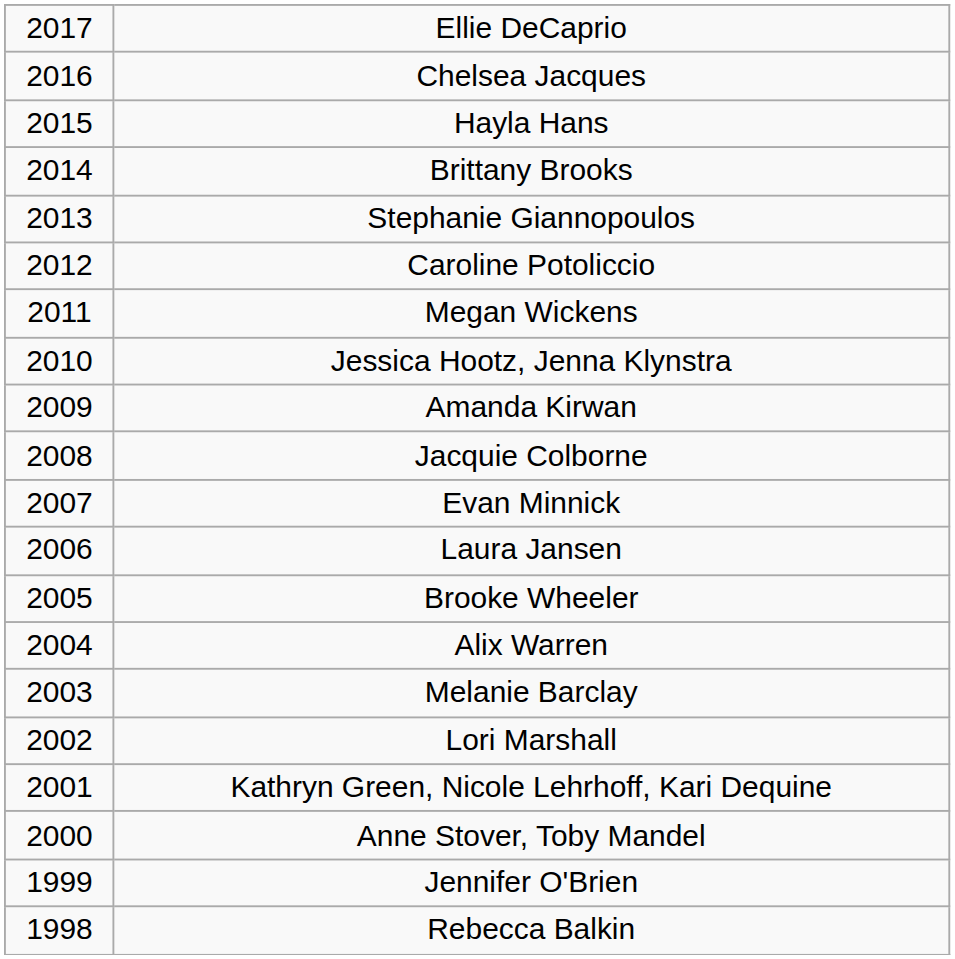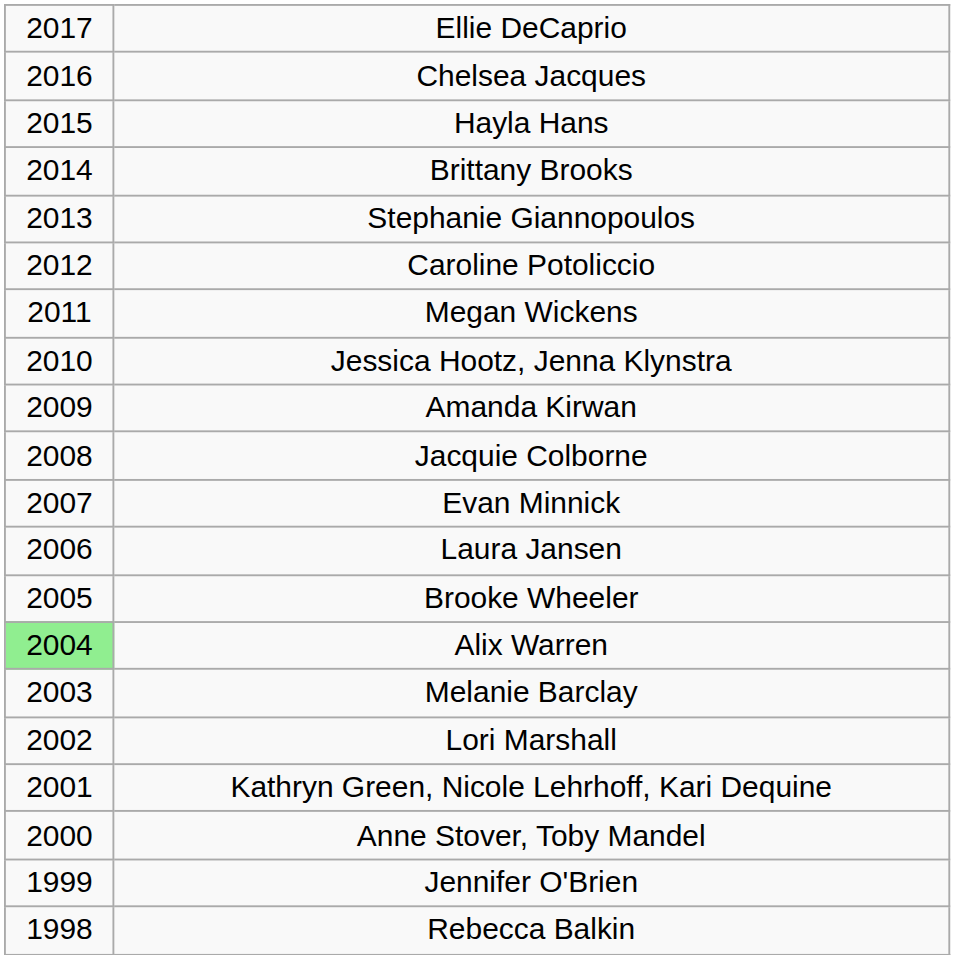(59, 645) no background -> (59, 645) lightgreen background
